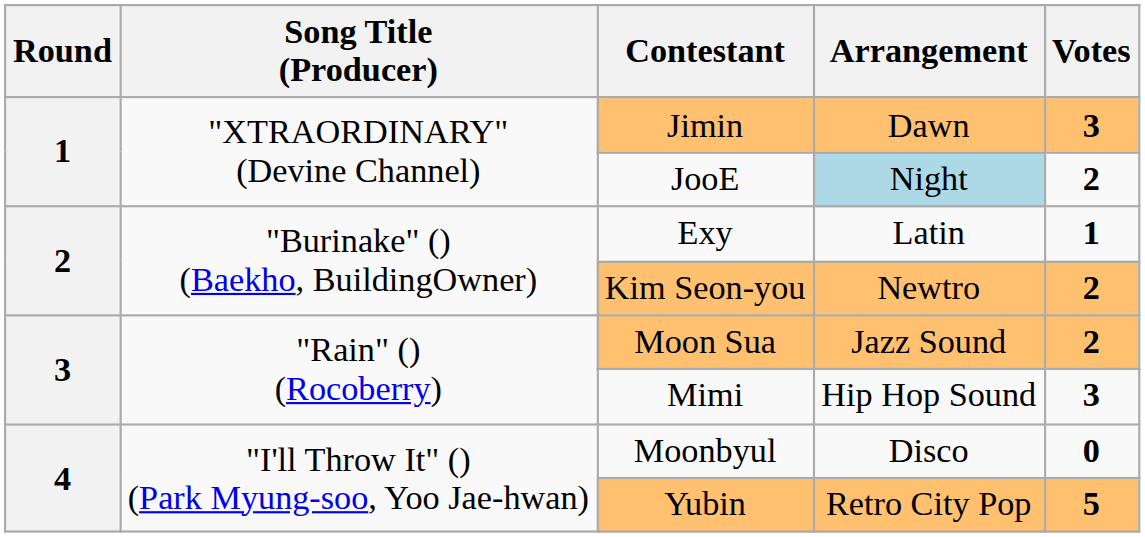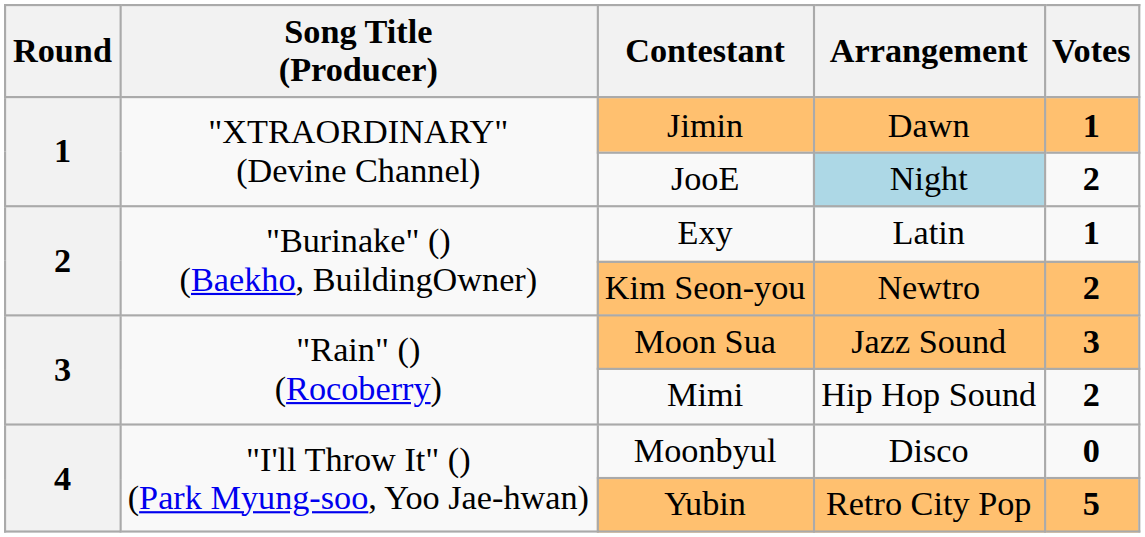(1091, 124) 3 -> (1091, 124) 1
(1091, 341) 2 -> (1091, 341) 3
(1091, 395) 3 -> (1091, 395) 2
